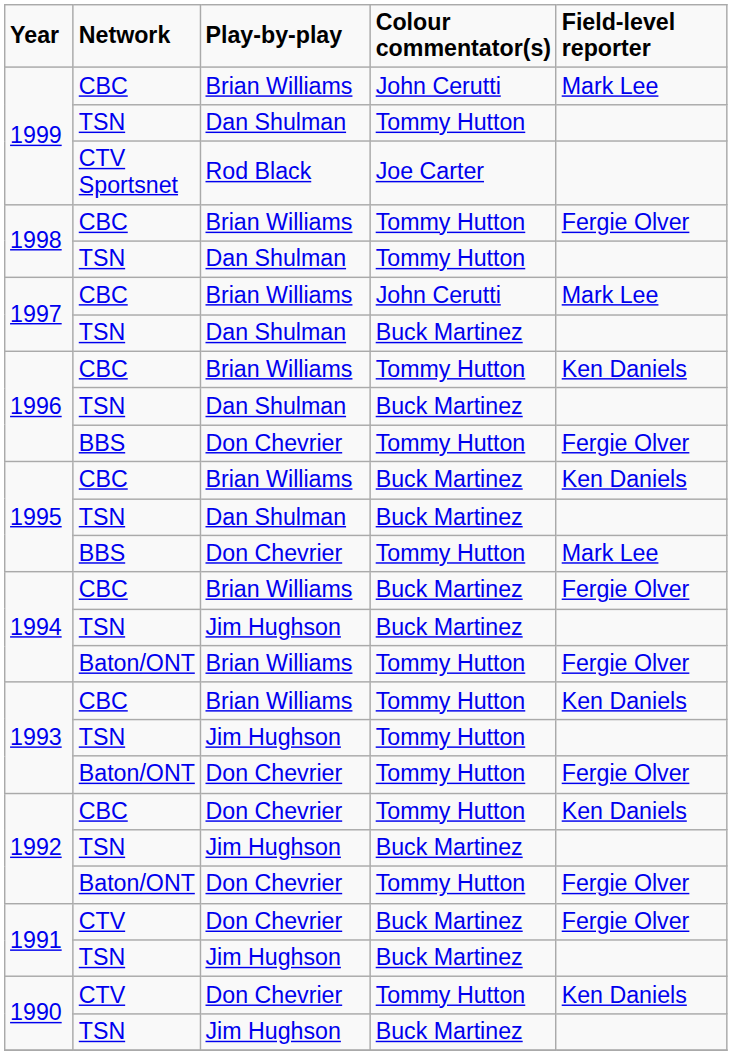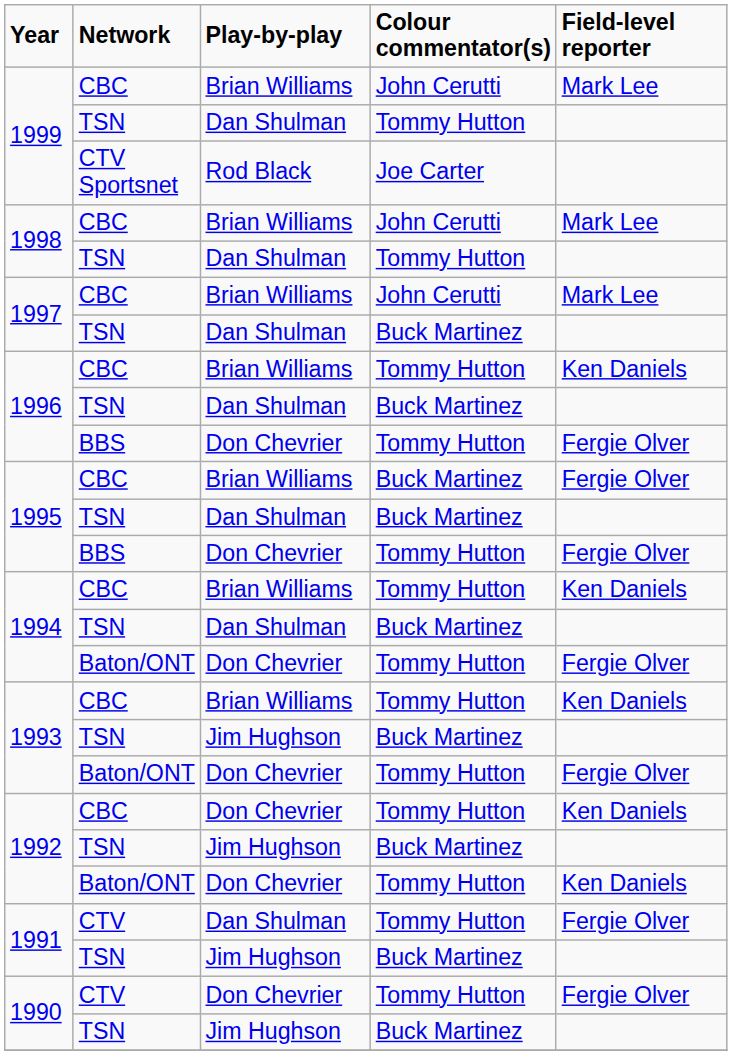(450, 222) Tommy Hutton -> (438, 222) John Cerutti
(626, 222) Fergie Olver -> (610, 222) Mark Lee
(624, 479) Ken Daniels -> (626, 479) Fergie Olver
(610, 553) Mark Lee -> (626, 553) Fergie Olver
(449, 590) Buck Martinez -> (450, 590) Tommy Hutton
(626, 590) Fergie Olver -> (624, 590) Ken Daniels
(273, 627) Jim Hughson -> (276, 627) Dan Shulman
(279, 663) Brian Williams -> (274, 663) Don Chevrier
(450, 737) Tommy Hutton -> (449, 737) Buck Martinez
(626, 884) Fergie Olver -> (624, 884) Ken Daniels
(274, 921) Don Chevrier -> (276, 921) Dan Shulman
(449, 921) Buck Martinez -> (450, 921) Tommy Hutton
(624, 994) Ken Daniels -> (626, 994) Fergie Olver
